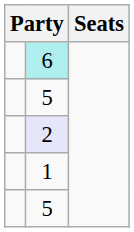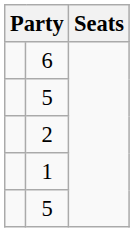(47, 60) paleturquoise background -> (47, 60) no background
(47, 134) lavender background -> (47, 134) no background
